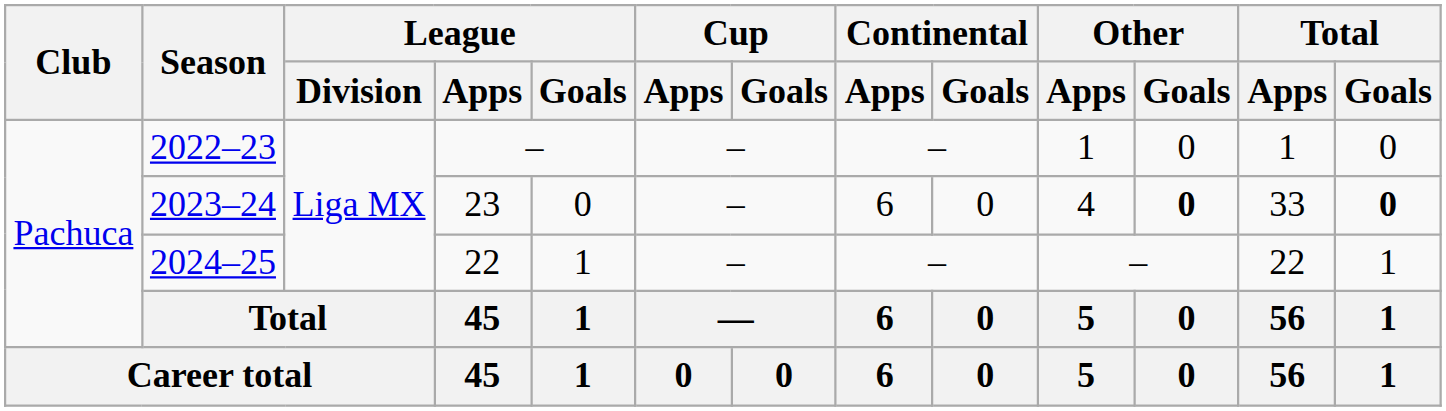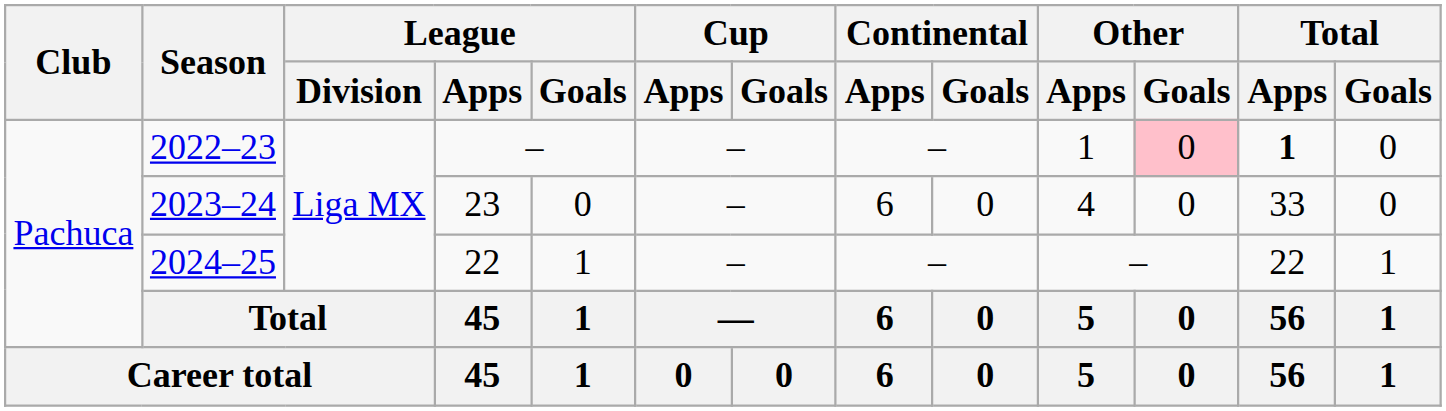(1187, 147) no background -> (1187, 147) pink background
(1287, 147) normal -> (1287, 147) bold
(1187, 204) bold -> (1187, 204) normal
(1388, 204) bold -> (1388, 204) normal
